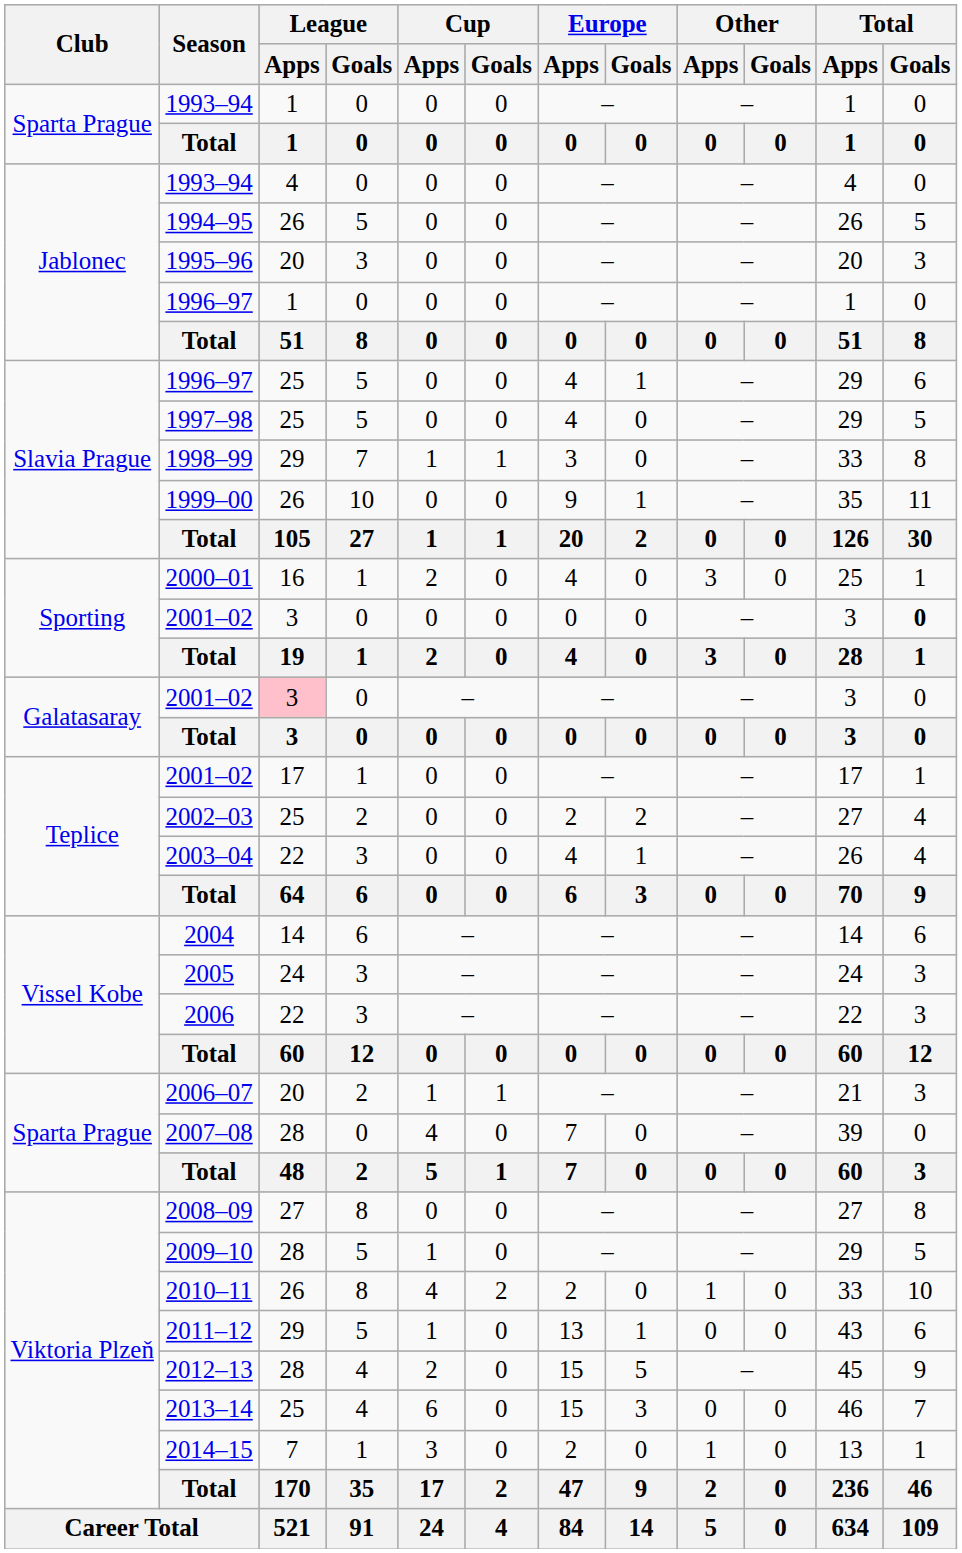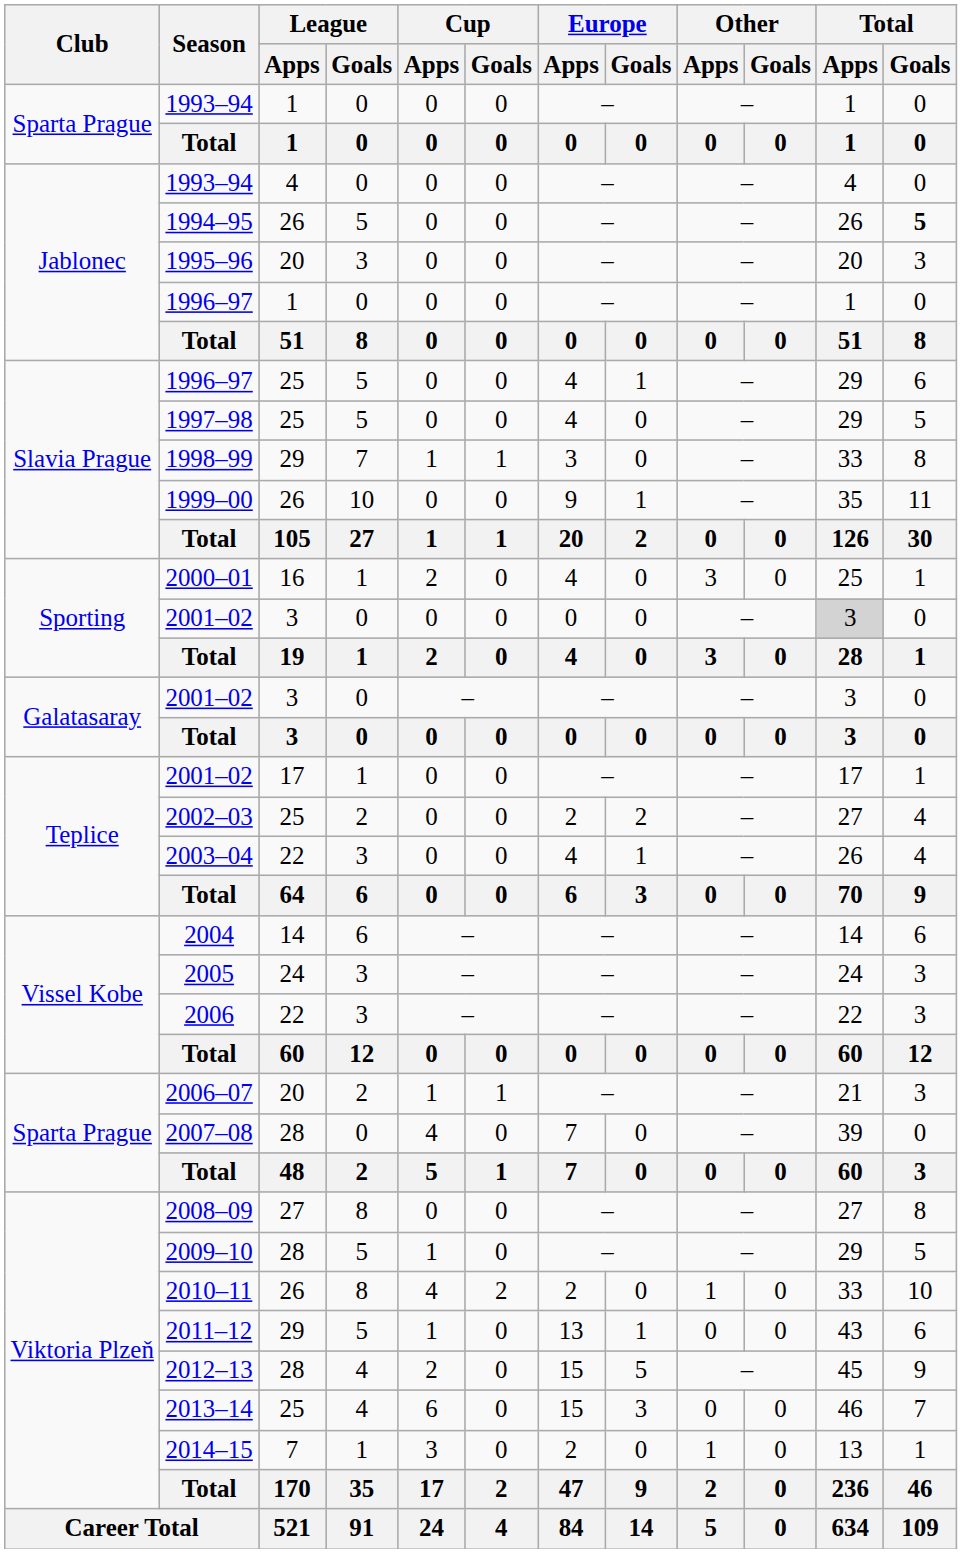(920, 222) normal -> (920, 222) bold
(850, 618) no background -> (850, 618) lightgrey background
(920, 618) bold -> (920, 618) normal
(292, 697) pink background -> (292, 697) no background
